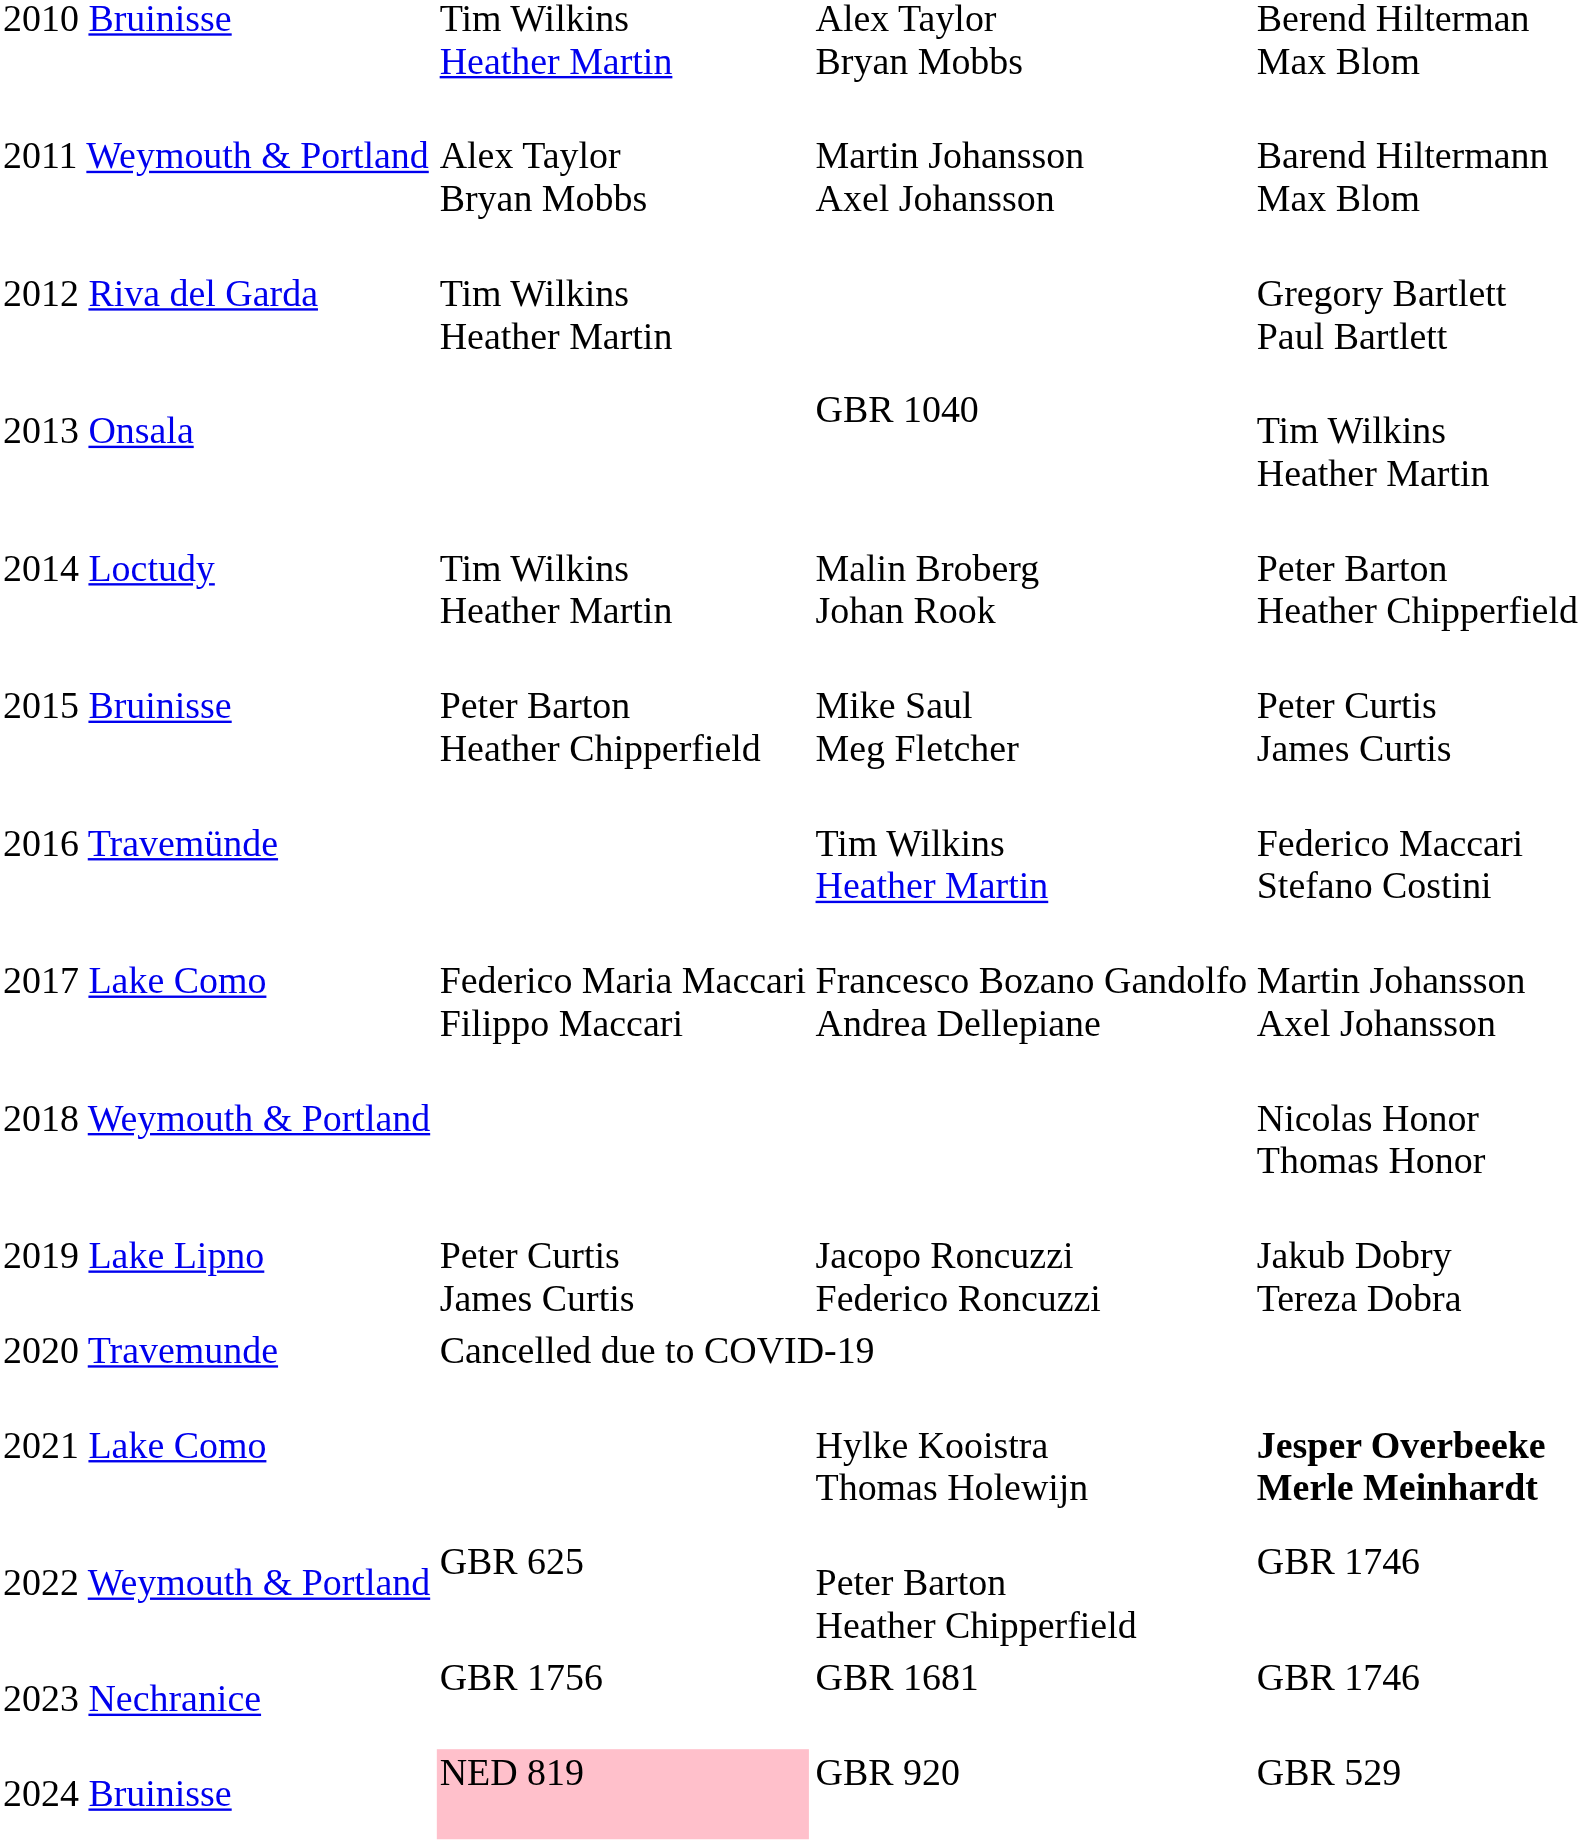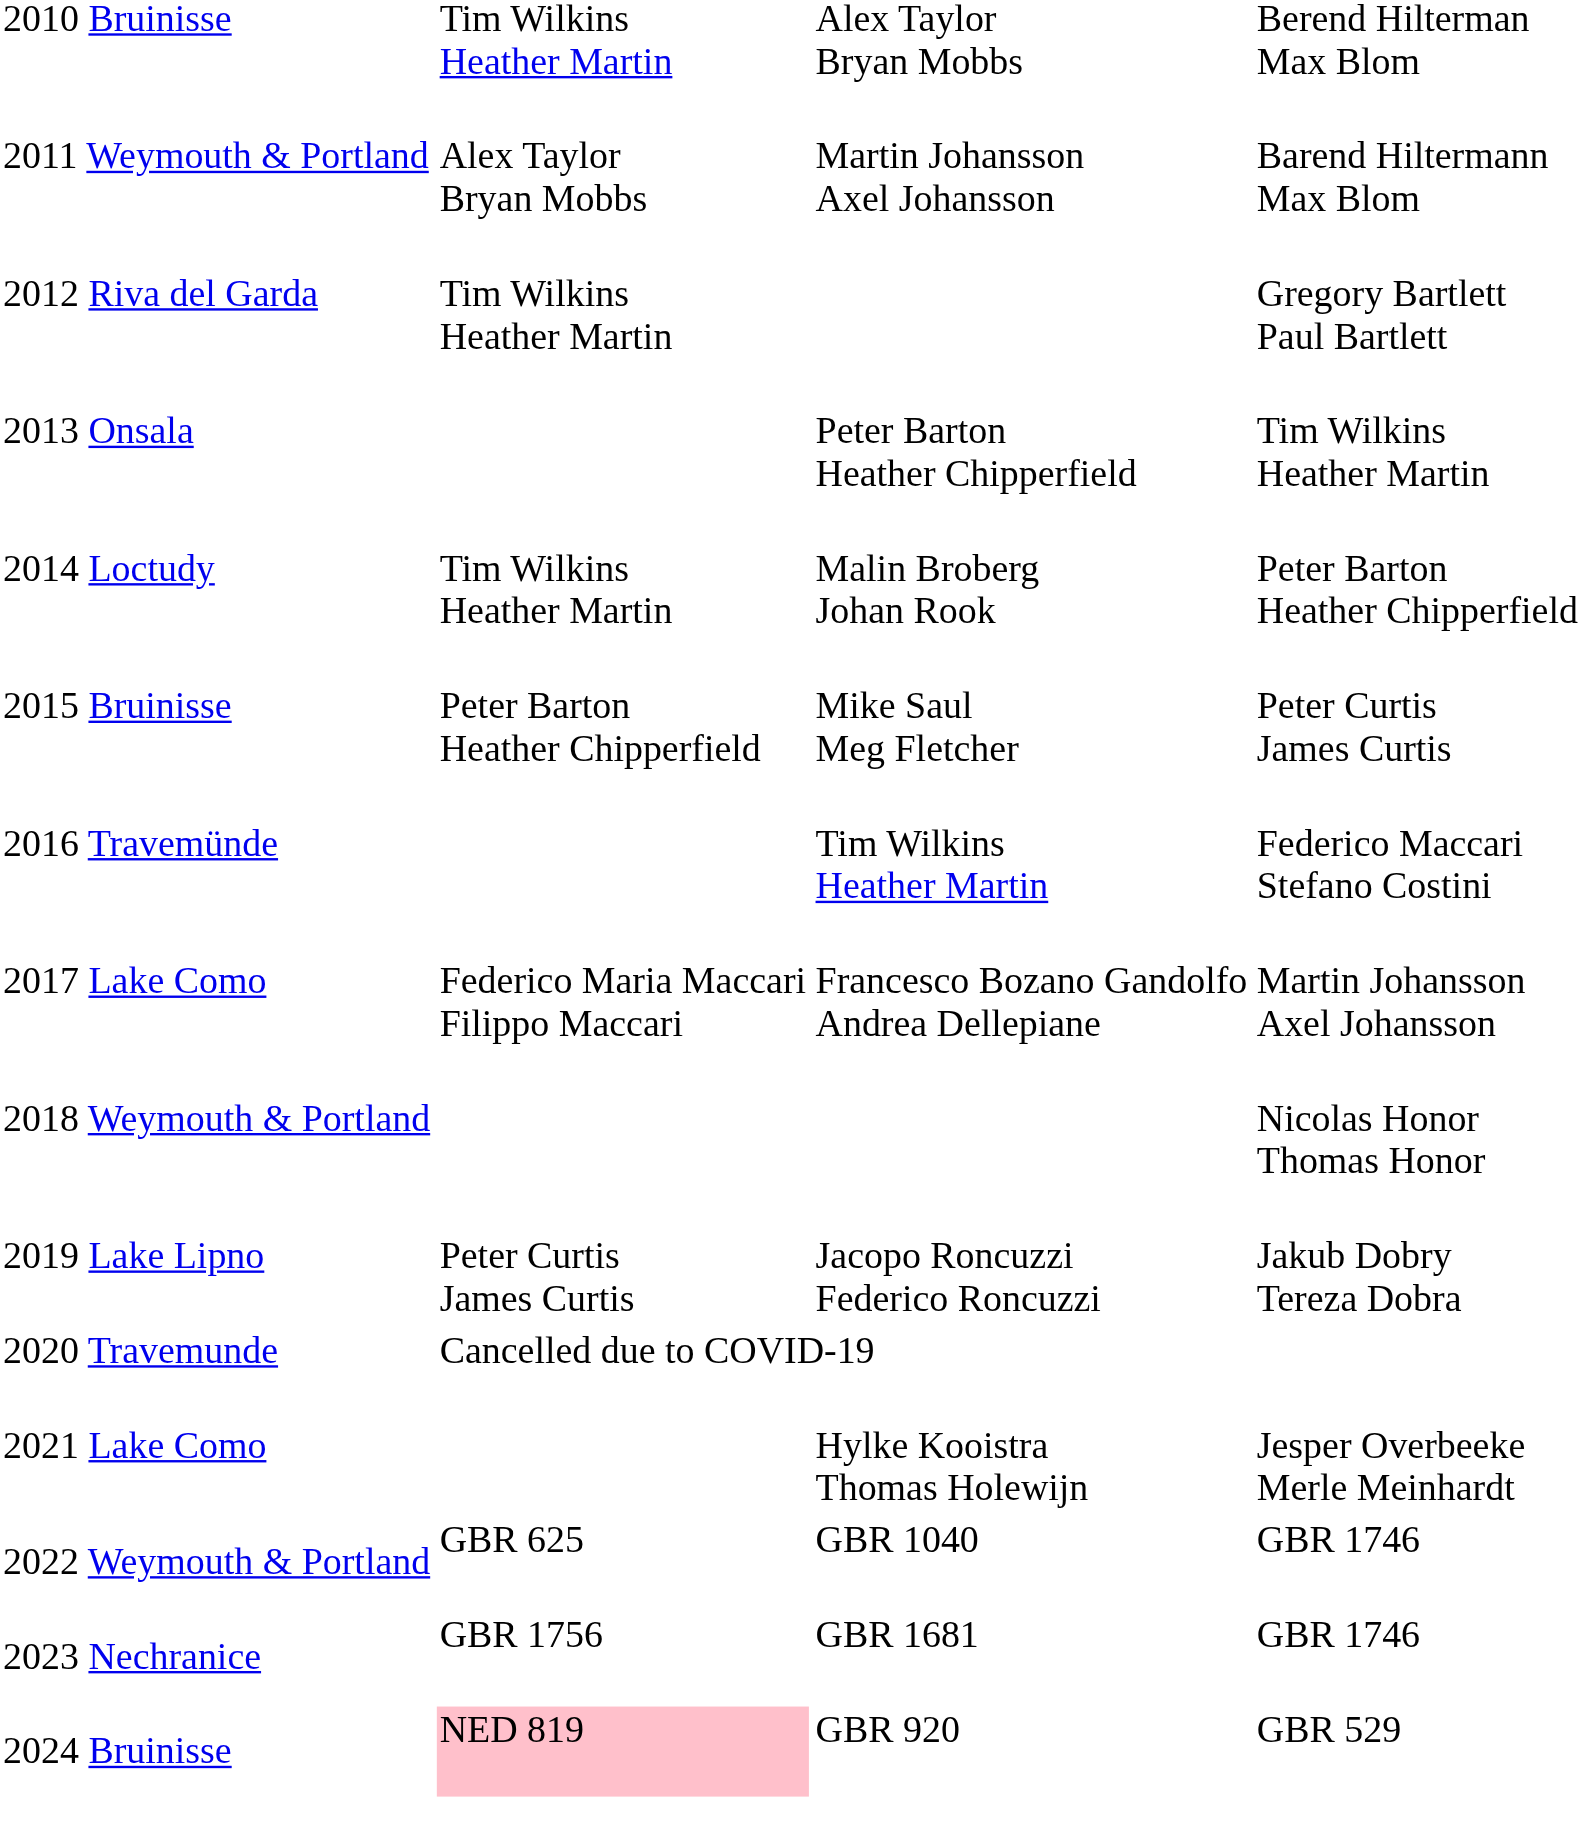(897, 409) GBR 1040 -> (976, 452) Peter Barton Heather Chipperfield
(1401, 1466) bold -> (1391, 1466) normal
(976, 1603) Peter Barton Heather Chipperfield -> (897, 1539) GBR 1040
